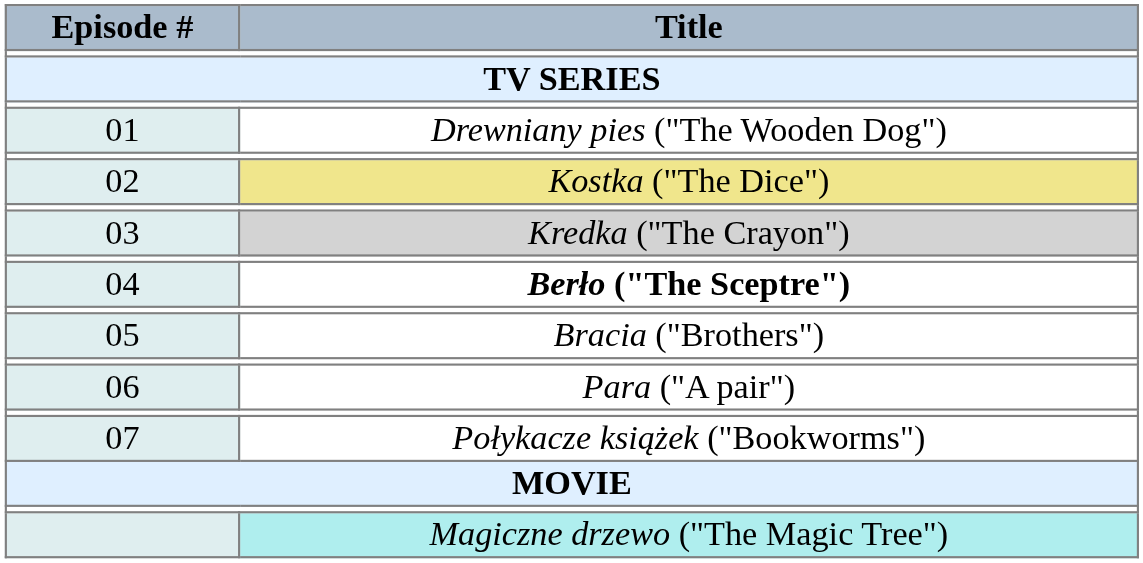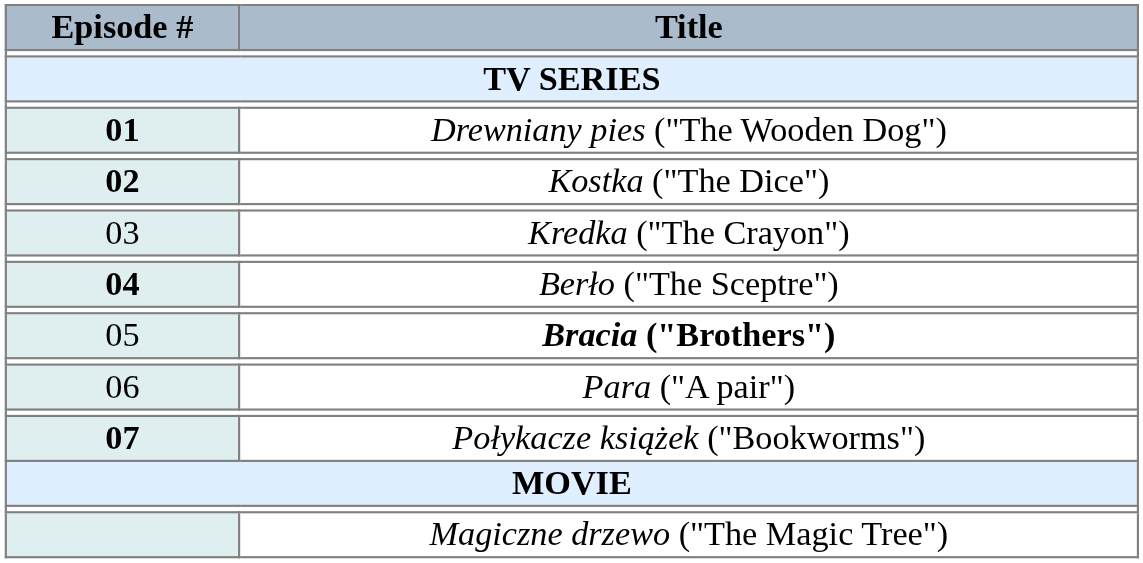(122, 129) normal -> (122, 129) bold
(122, 181) normal -> (122, 181) bold
(689, 181) khaki background -> (689, 181) no background
(689, 232) lightgrey background -> (689, 232) no background
(122, 283) normal -> (122, 283) bold
(689, 283) bold -> (689, 283) normal
(689, 335) normal -> (689, 335) bold
(122, 437) normal -> (122, 437) bold
(689, 534) paleturquoise background -> (689, 534) no background
